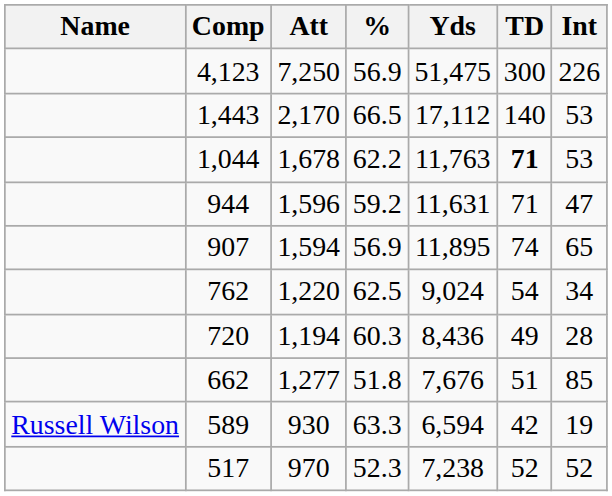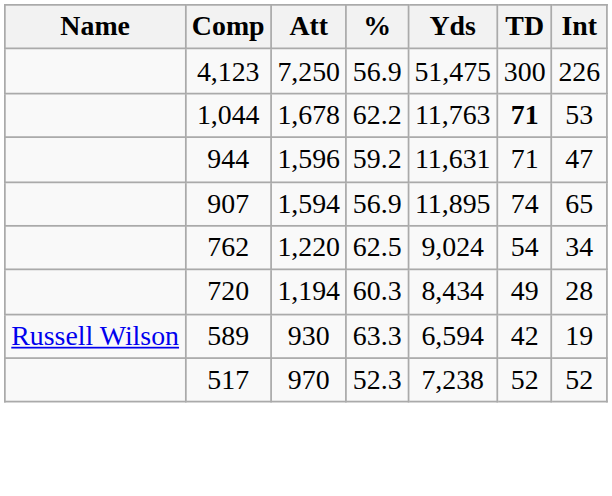- row: (228, 114)
(453, 335) 8,436 -> (453, 291) 8,434
- row: (228, 379)
